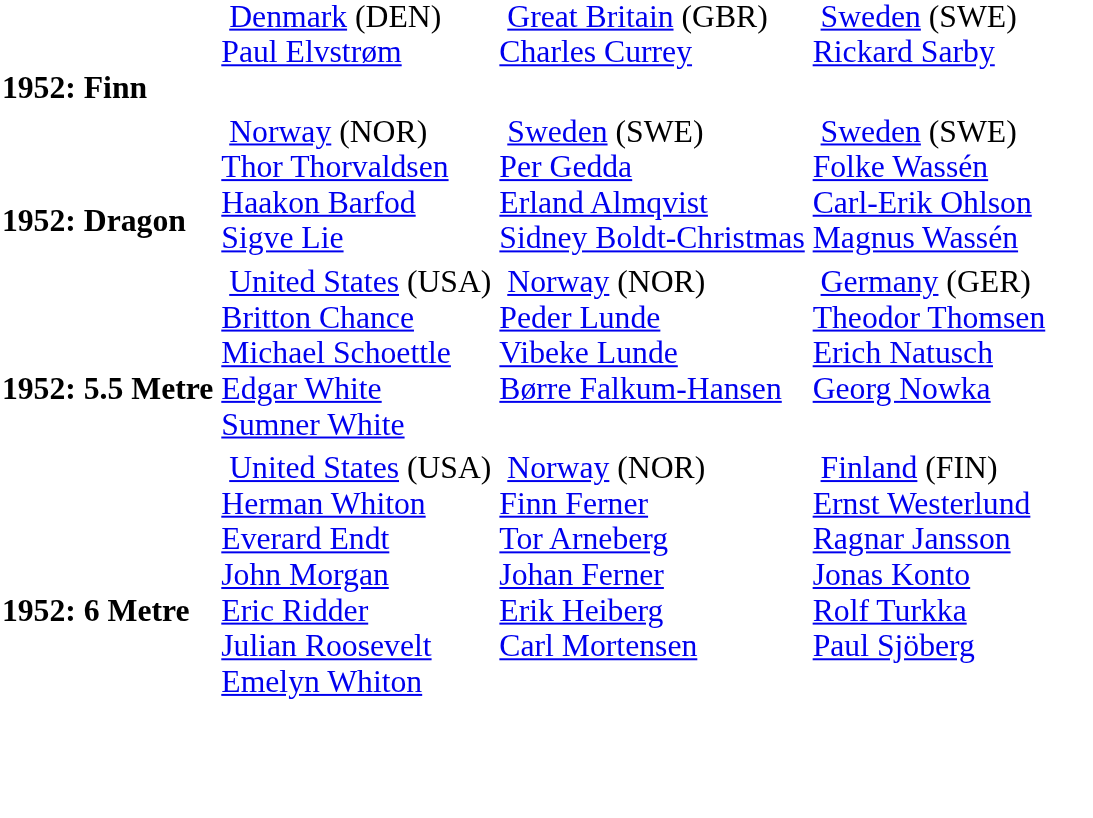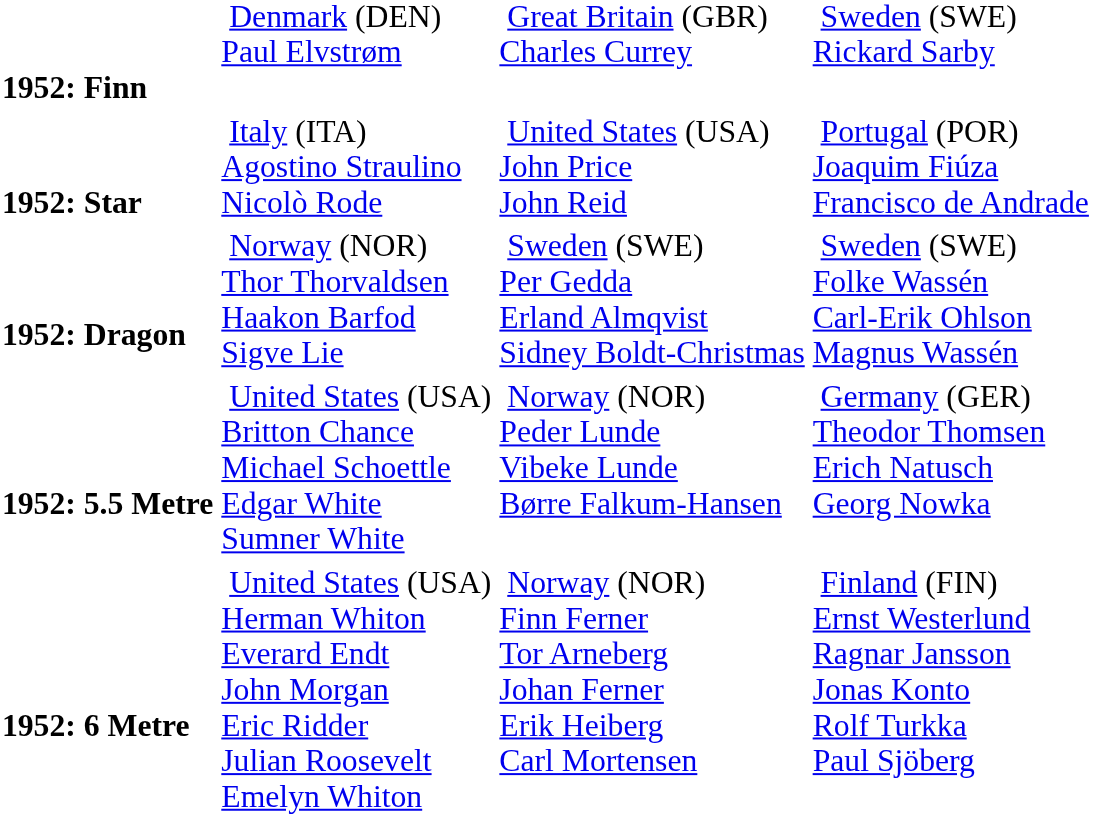+ row: (72, 202)
